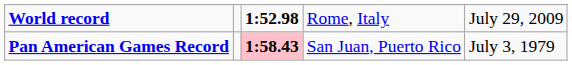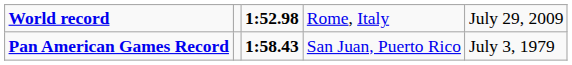(272, 45) pink background -> (272, 45) no background
